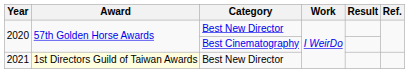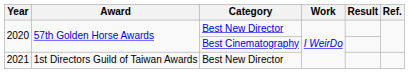(116, 60) lightyellow background -> (116, 60) no background
